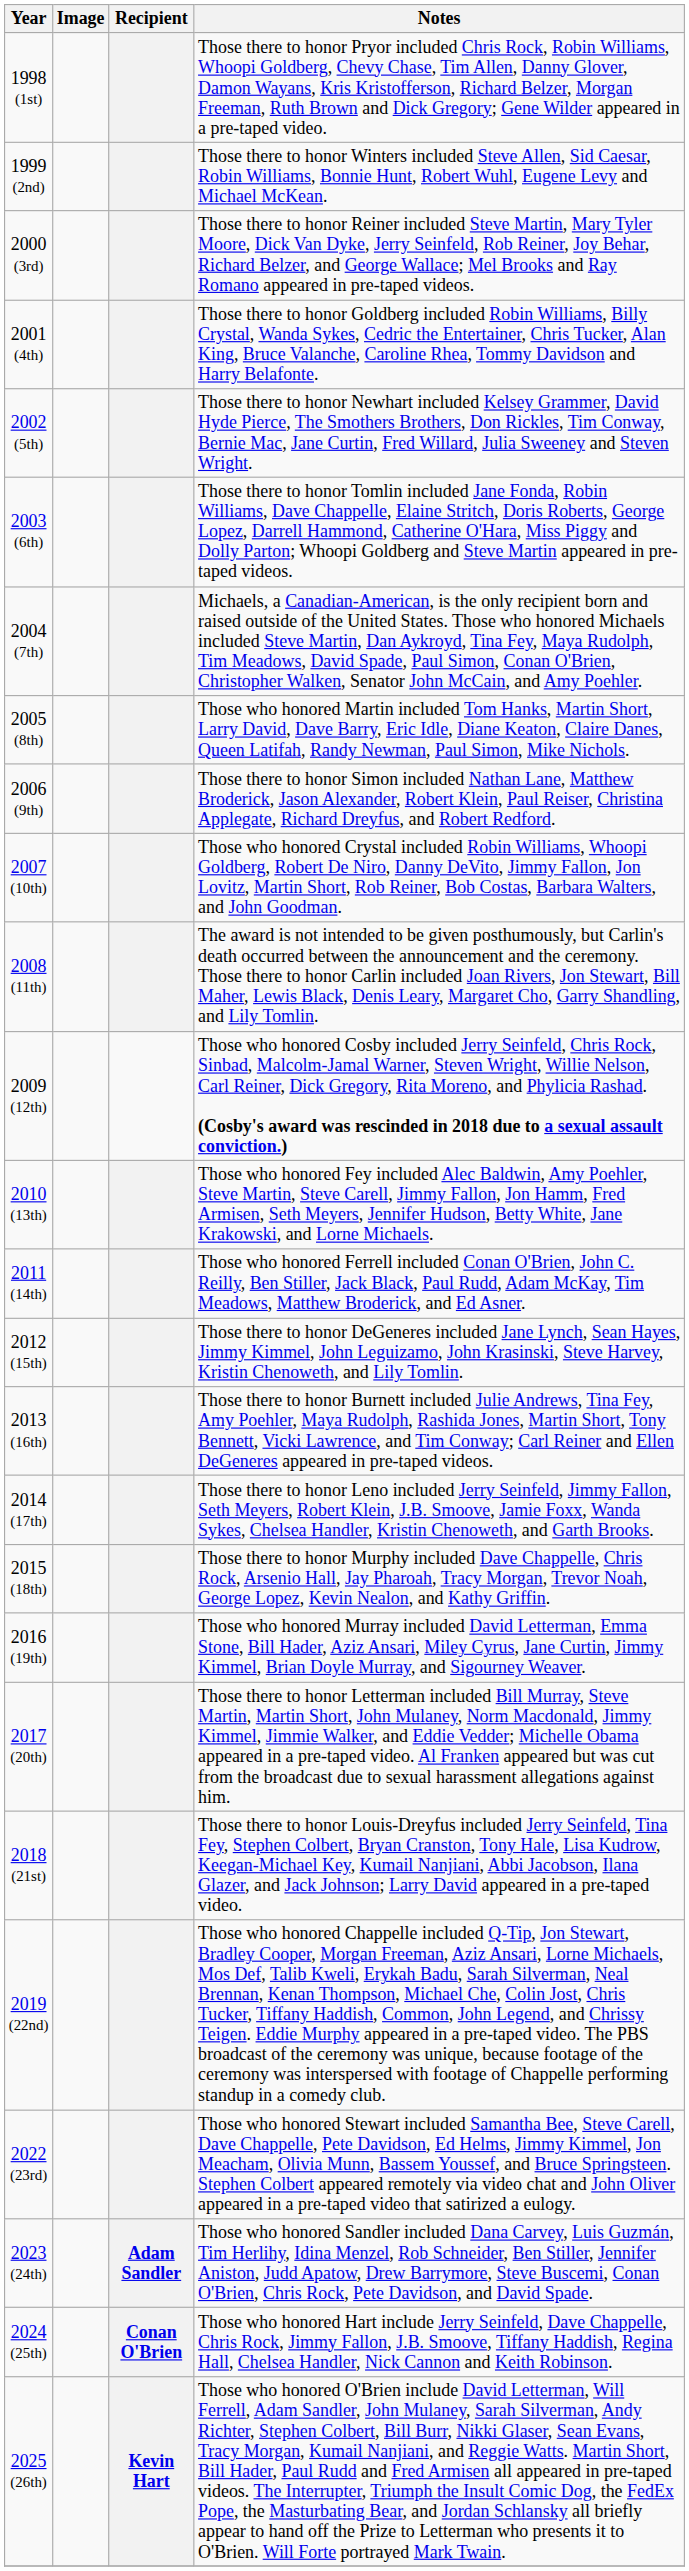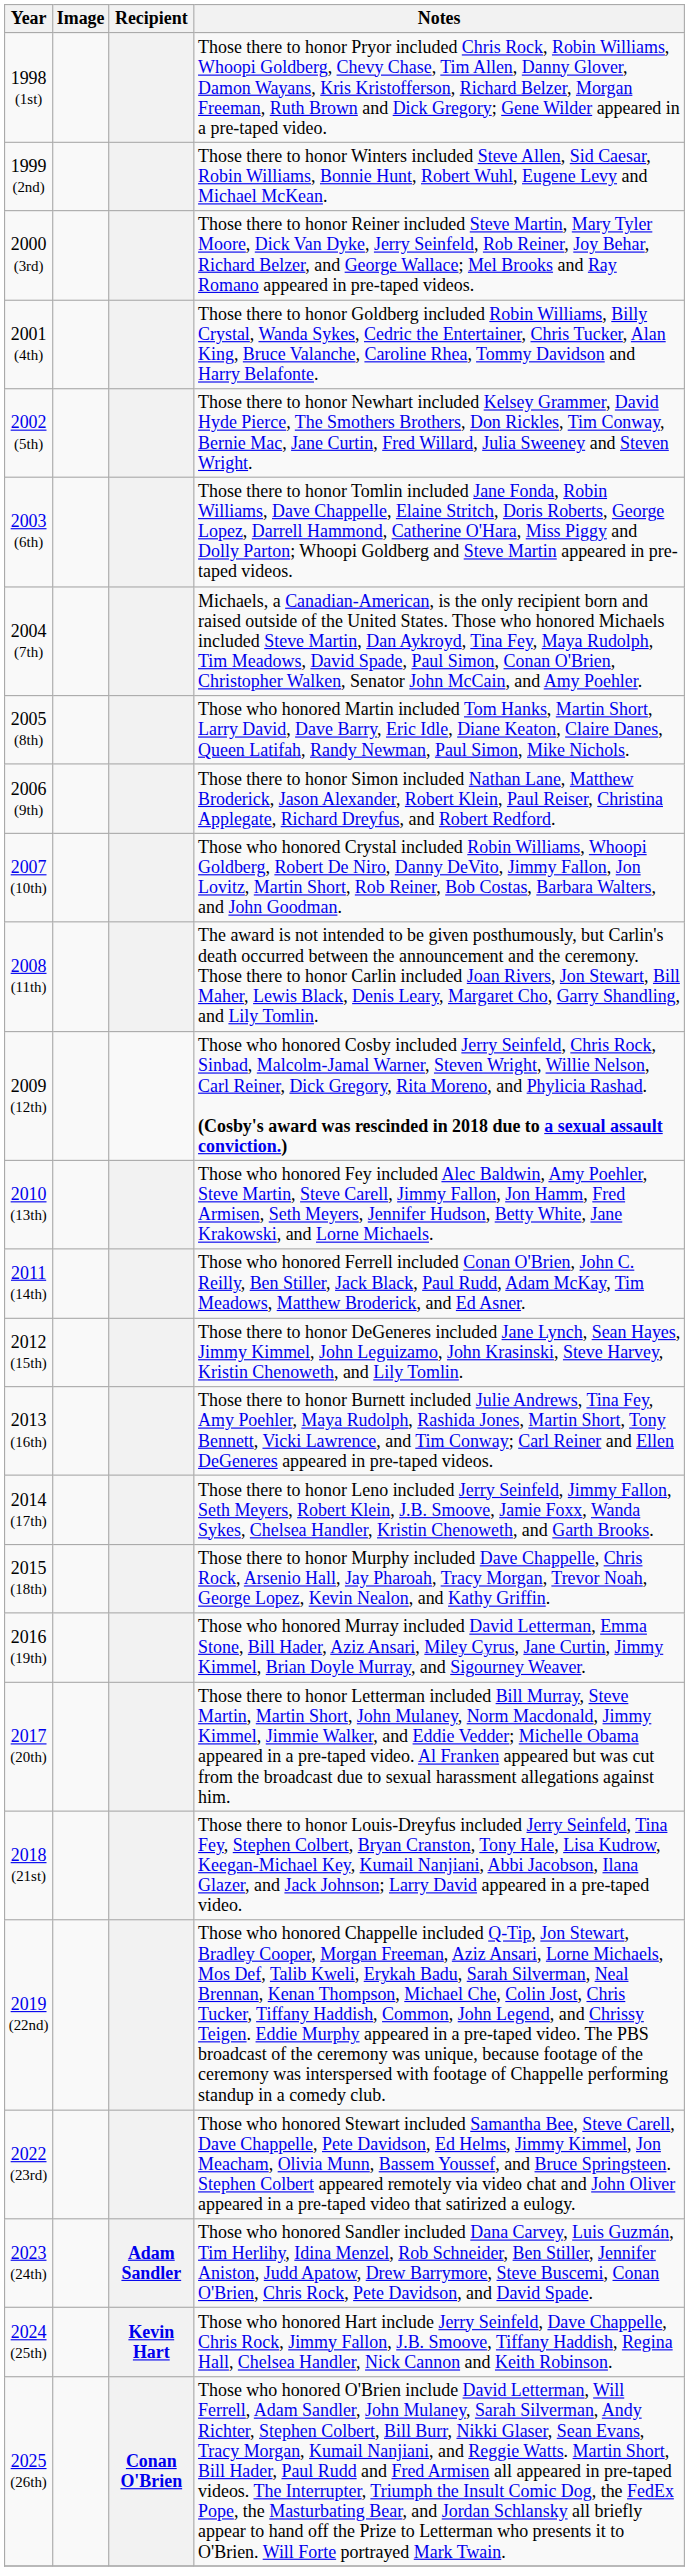(151, 2342) Conan O'Brien -> (151, 2342) Kevin Hart
(151, 2471) Kevin Hart -> (151, 2471) Conan O'Brien
